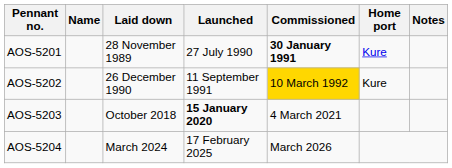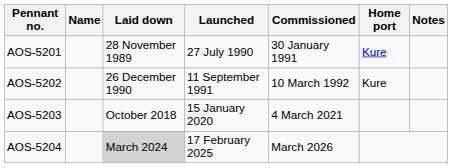(300, 51) bold -> (300, 51) normal
(309, 83) gold background -> (310, 83) no background
(217, 115) bold -> (216, 115) normal
(136, 146) no background -> (137, 146) lightgrey background
